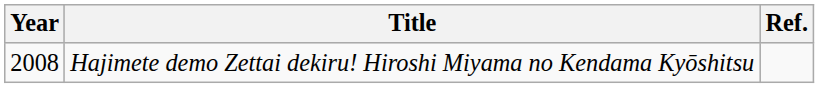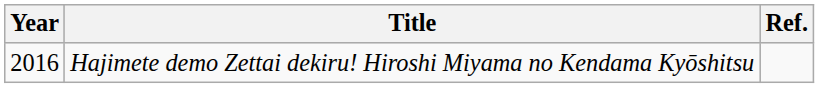(35, 62) 2008 -> (35, 62) 2016
